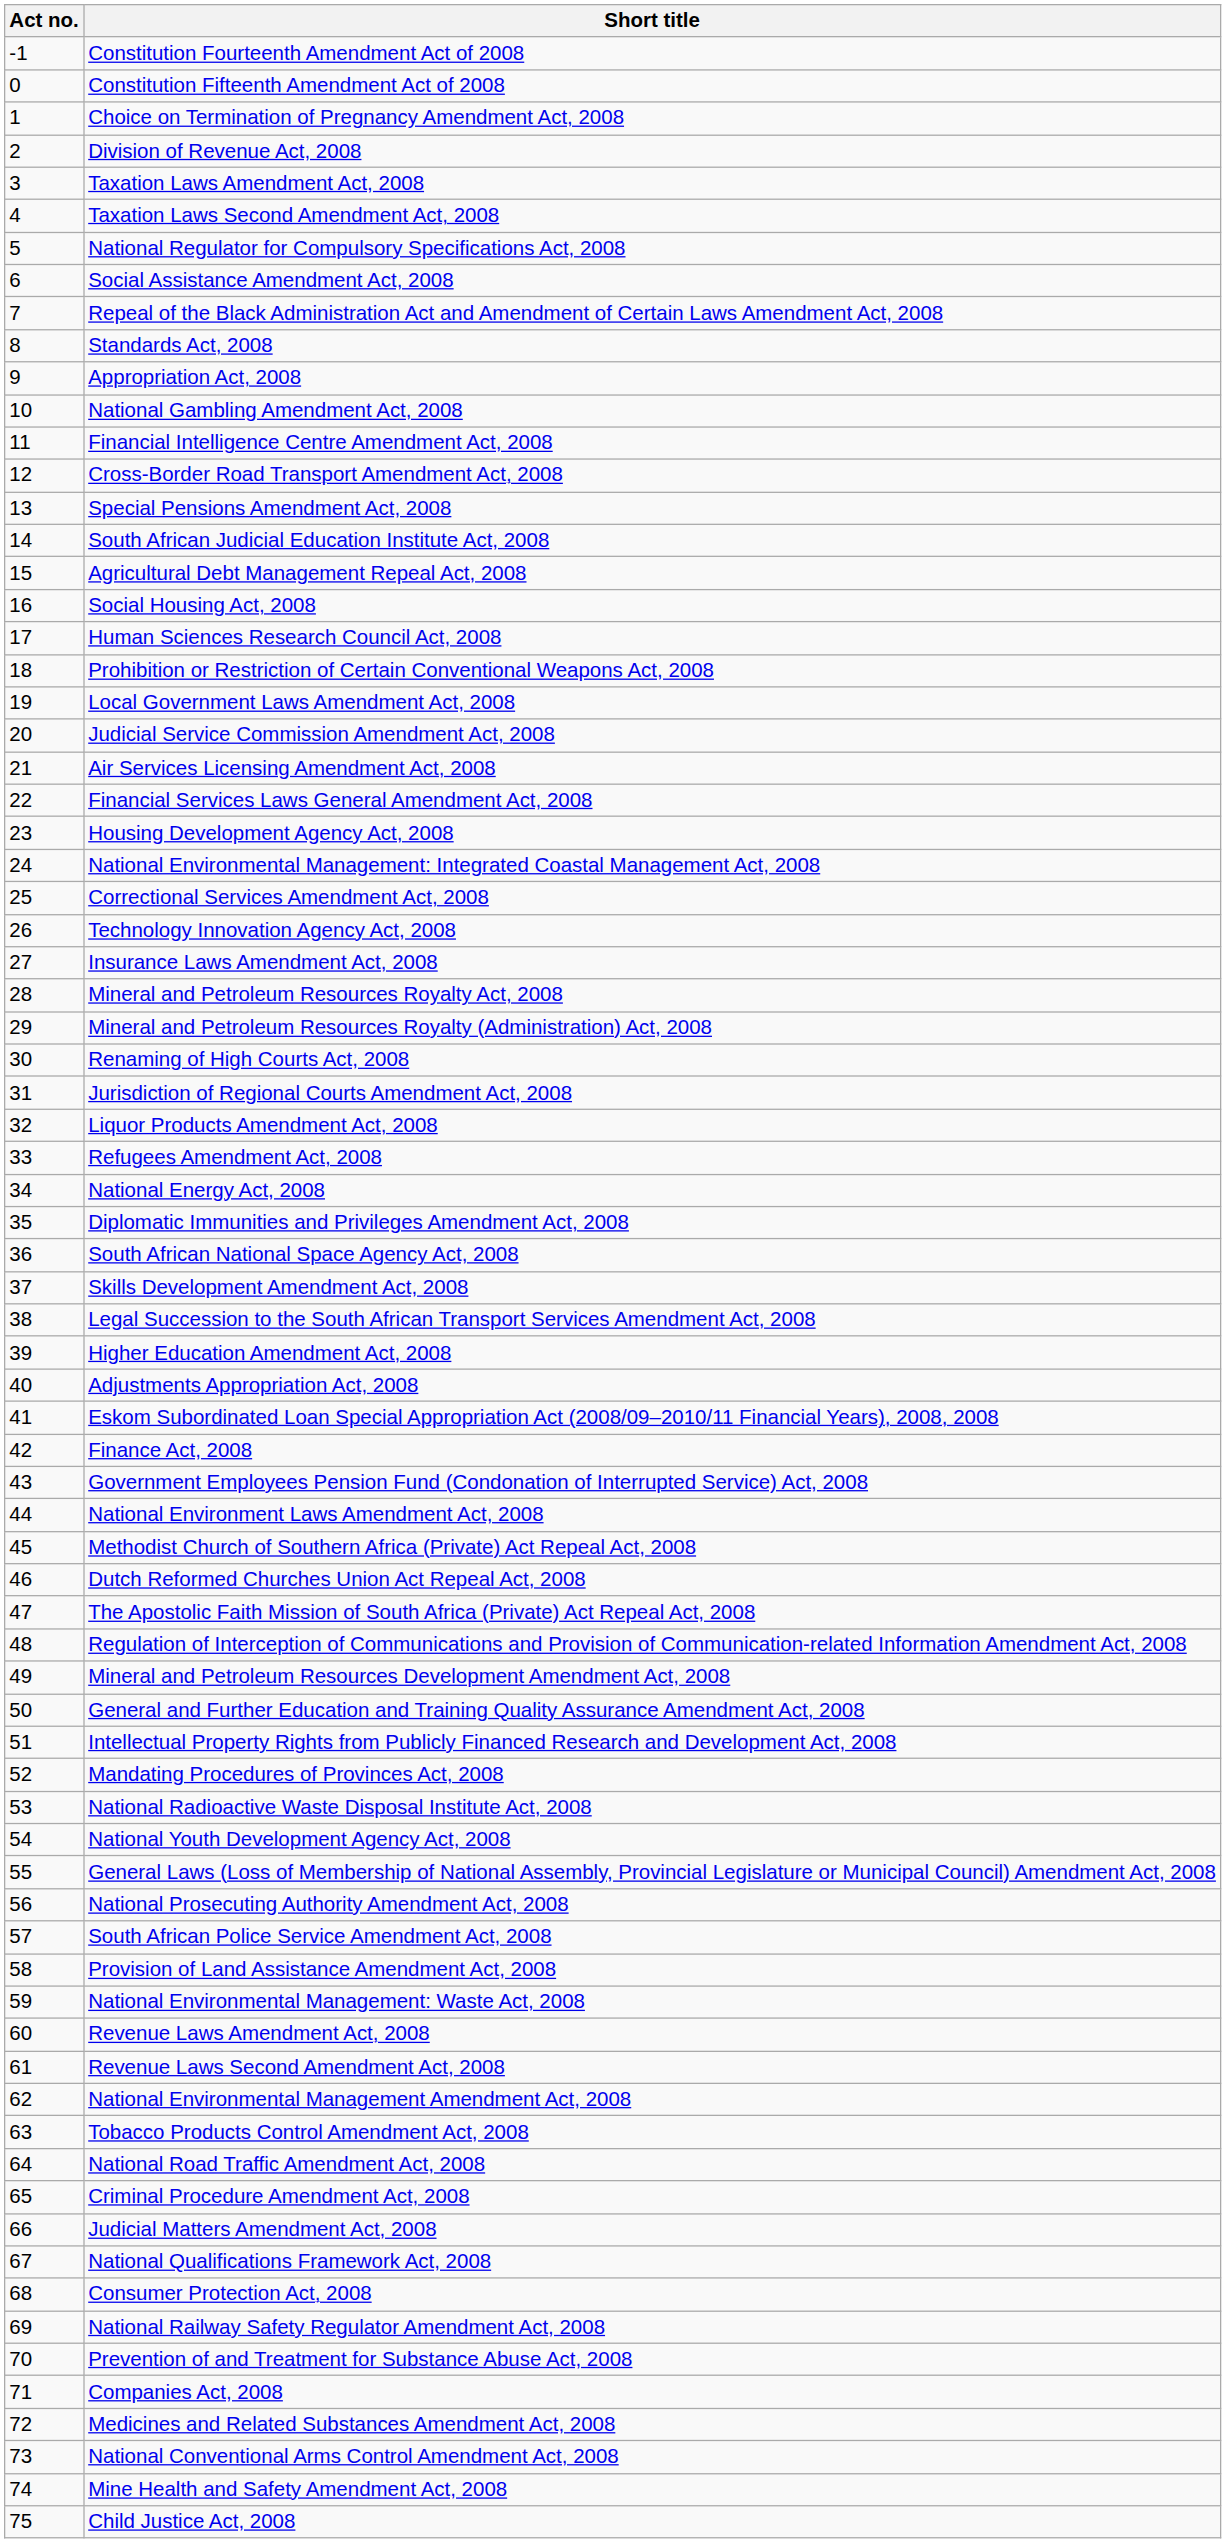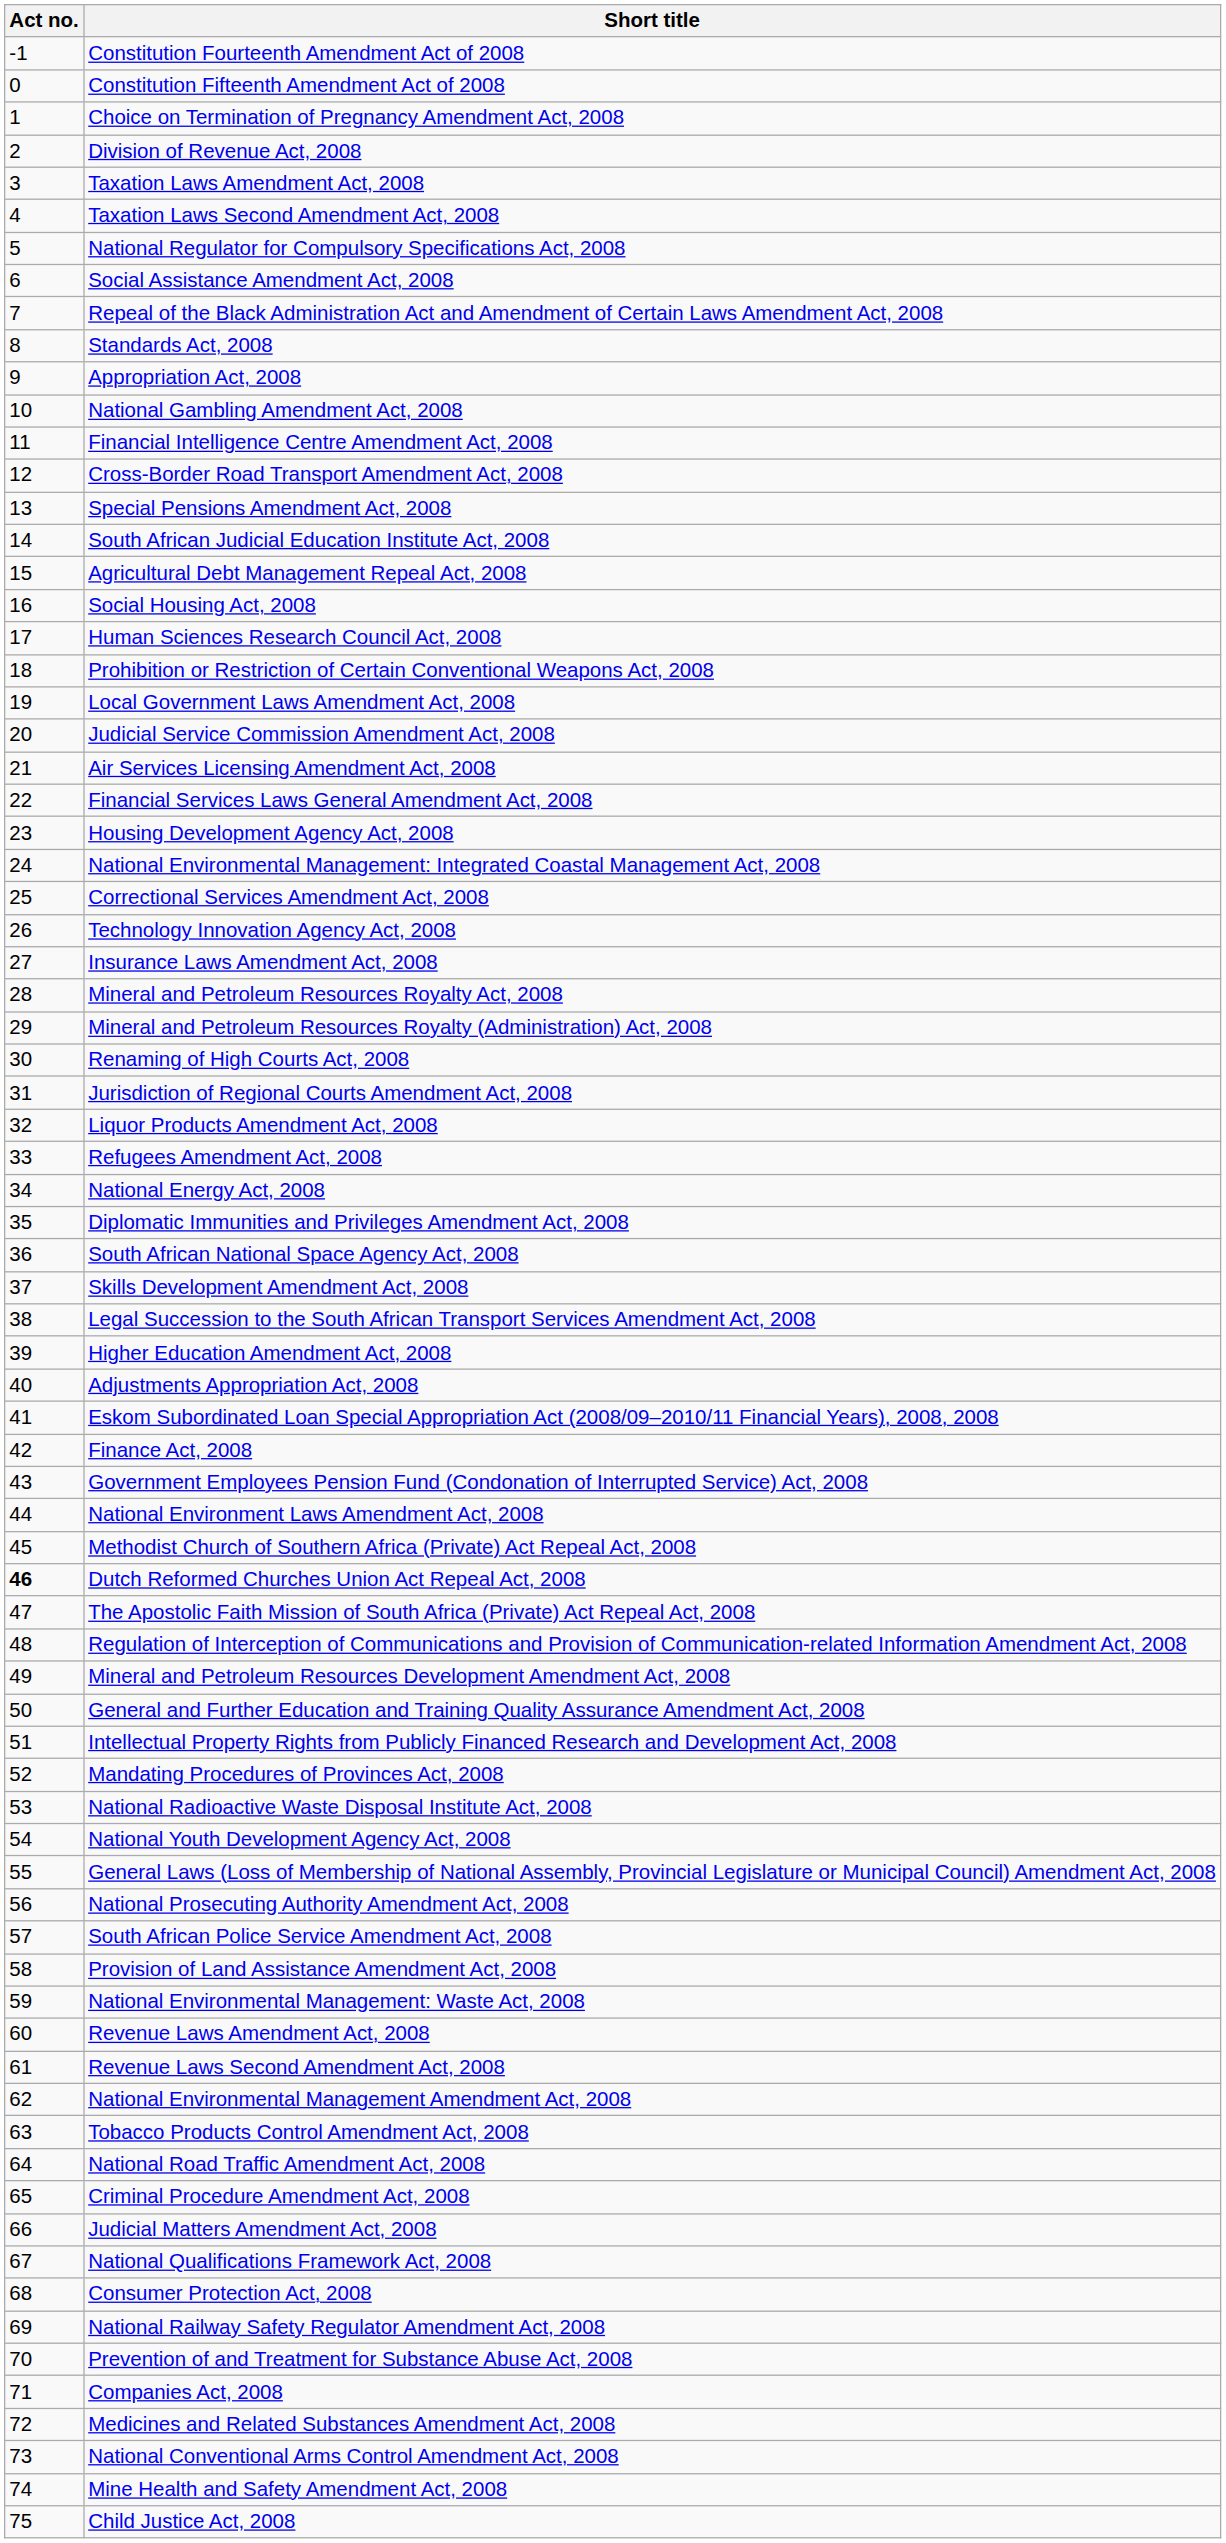(21, 1579) normal -> (21, 1579) bold
